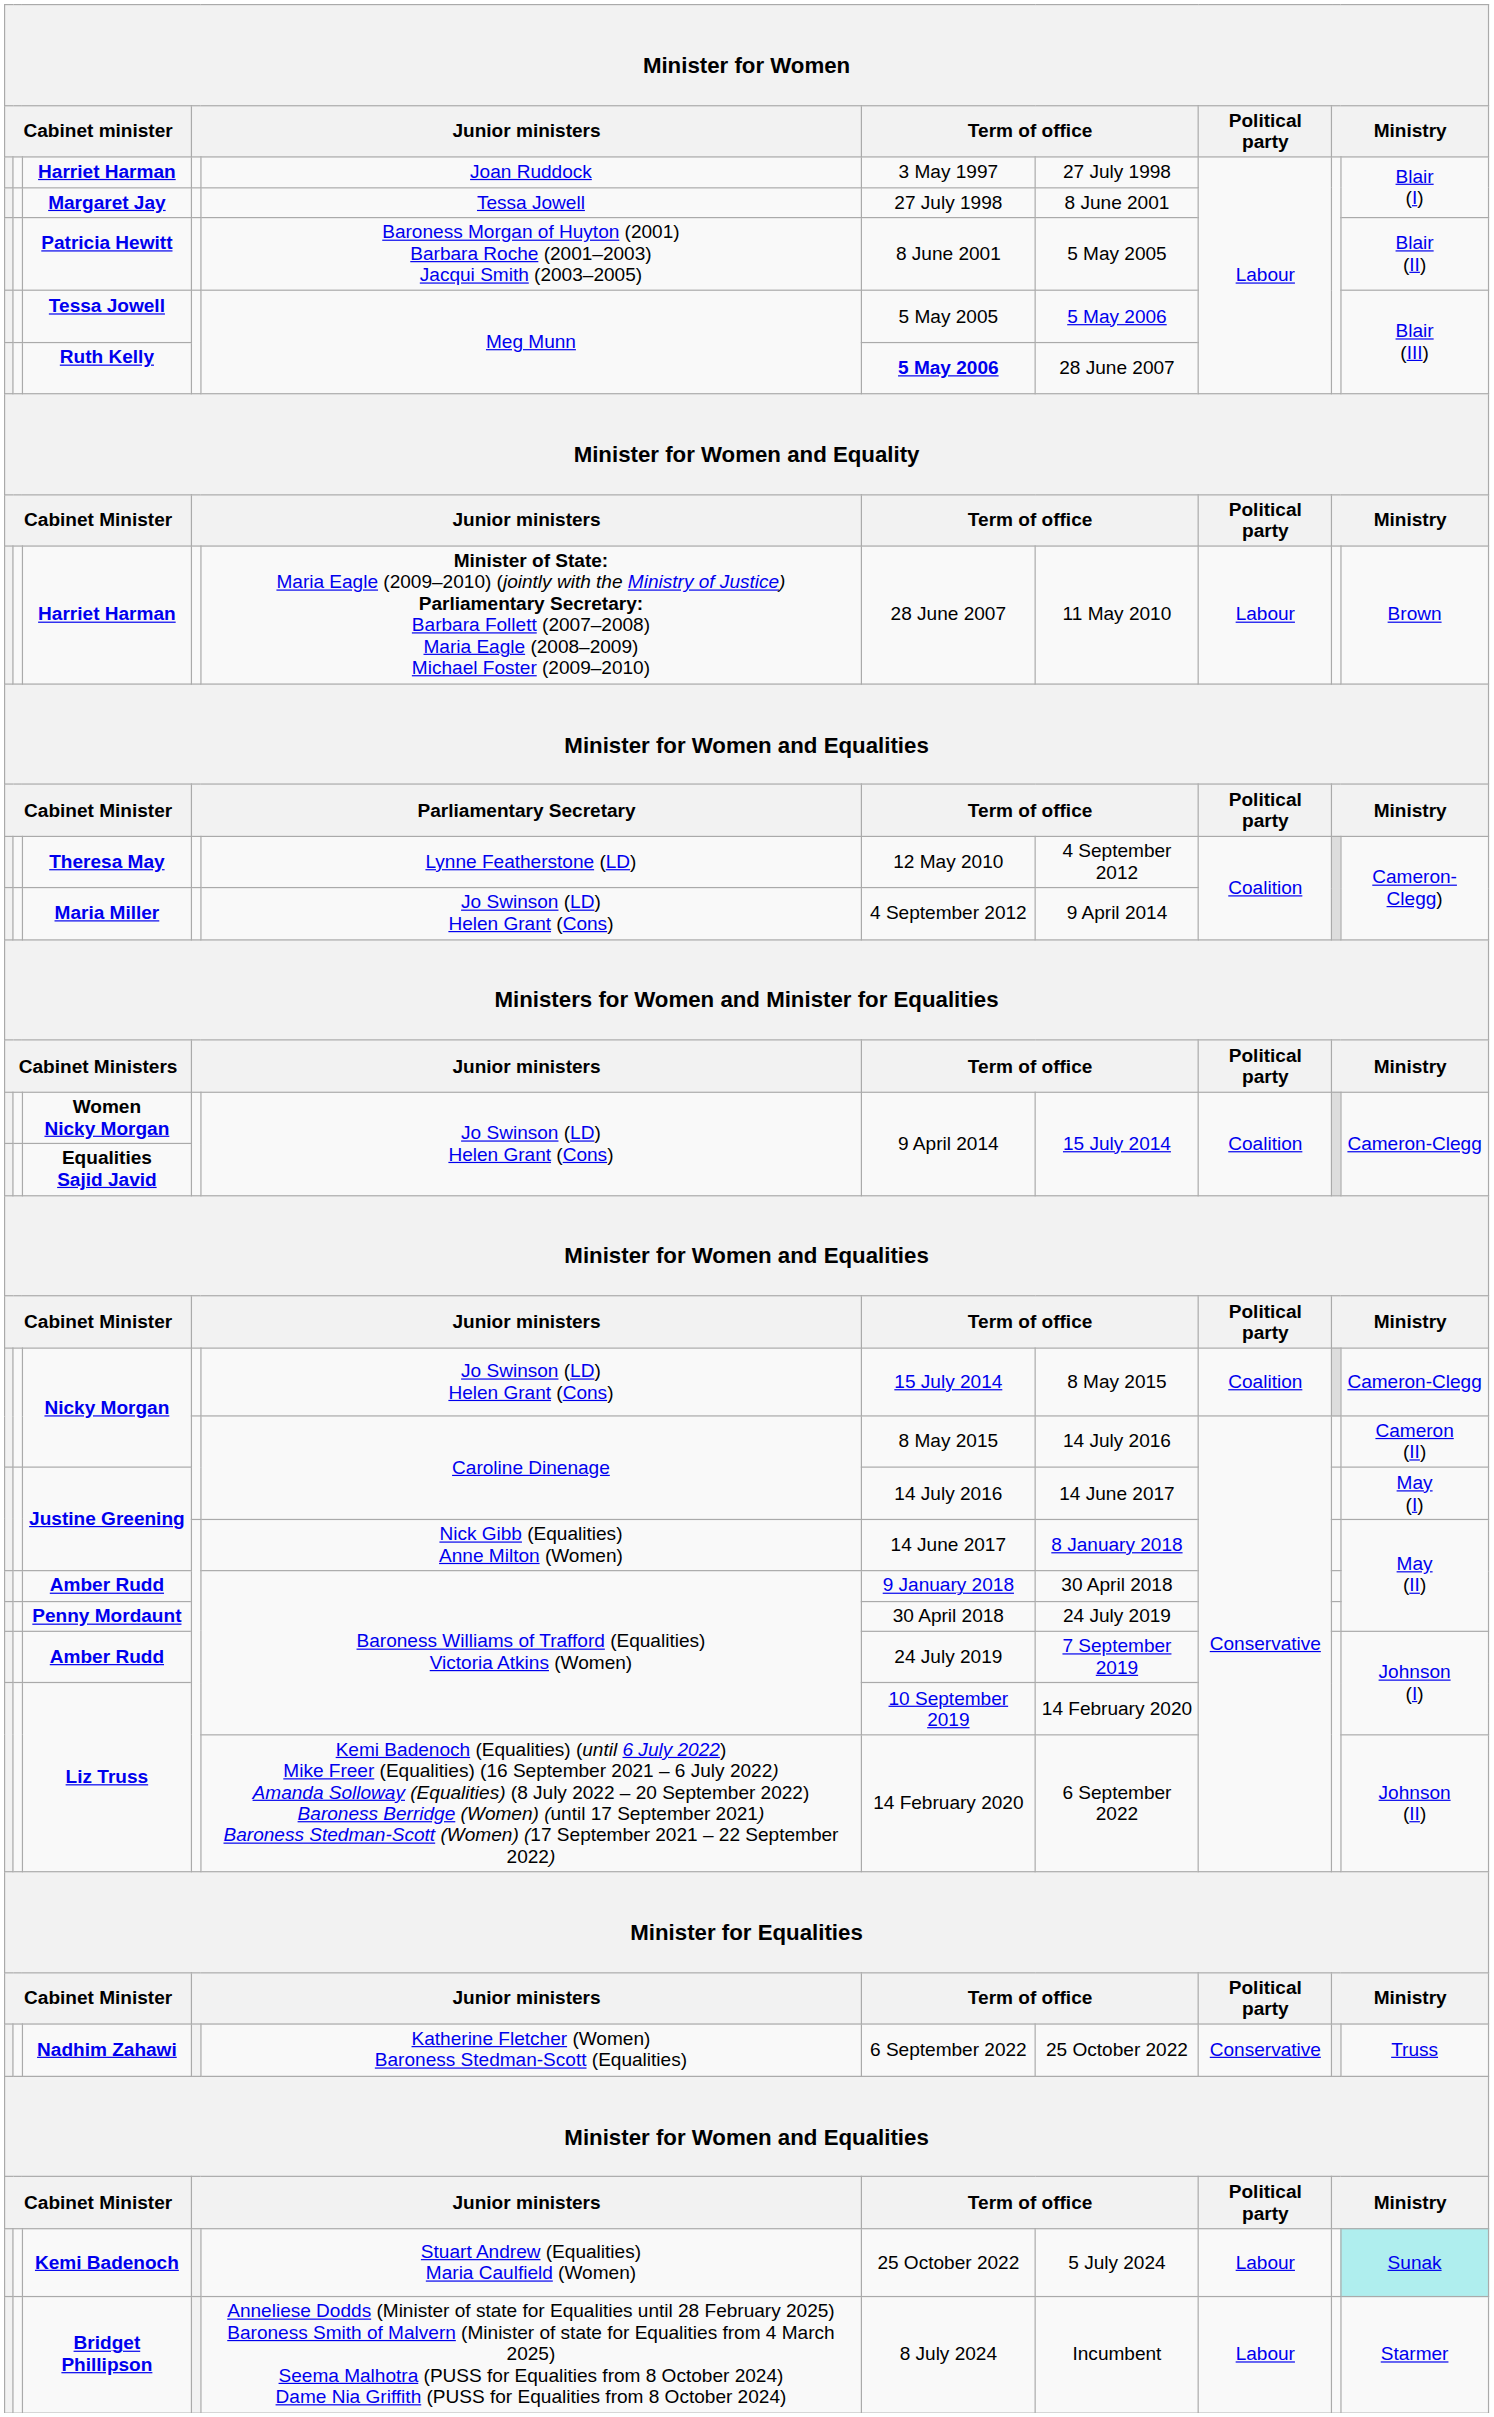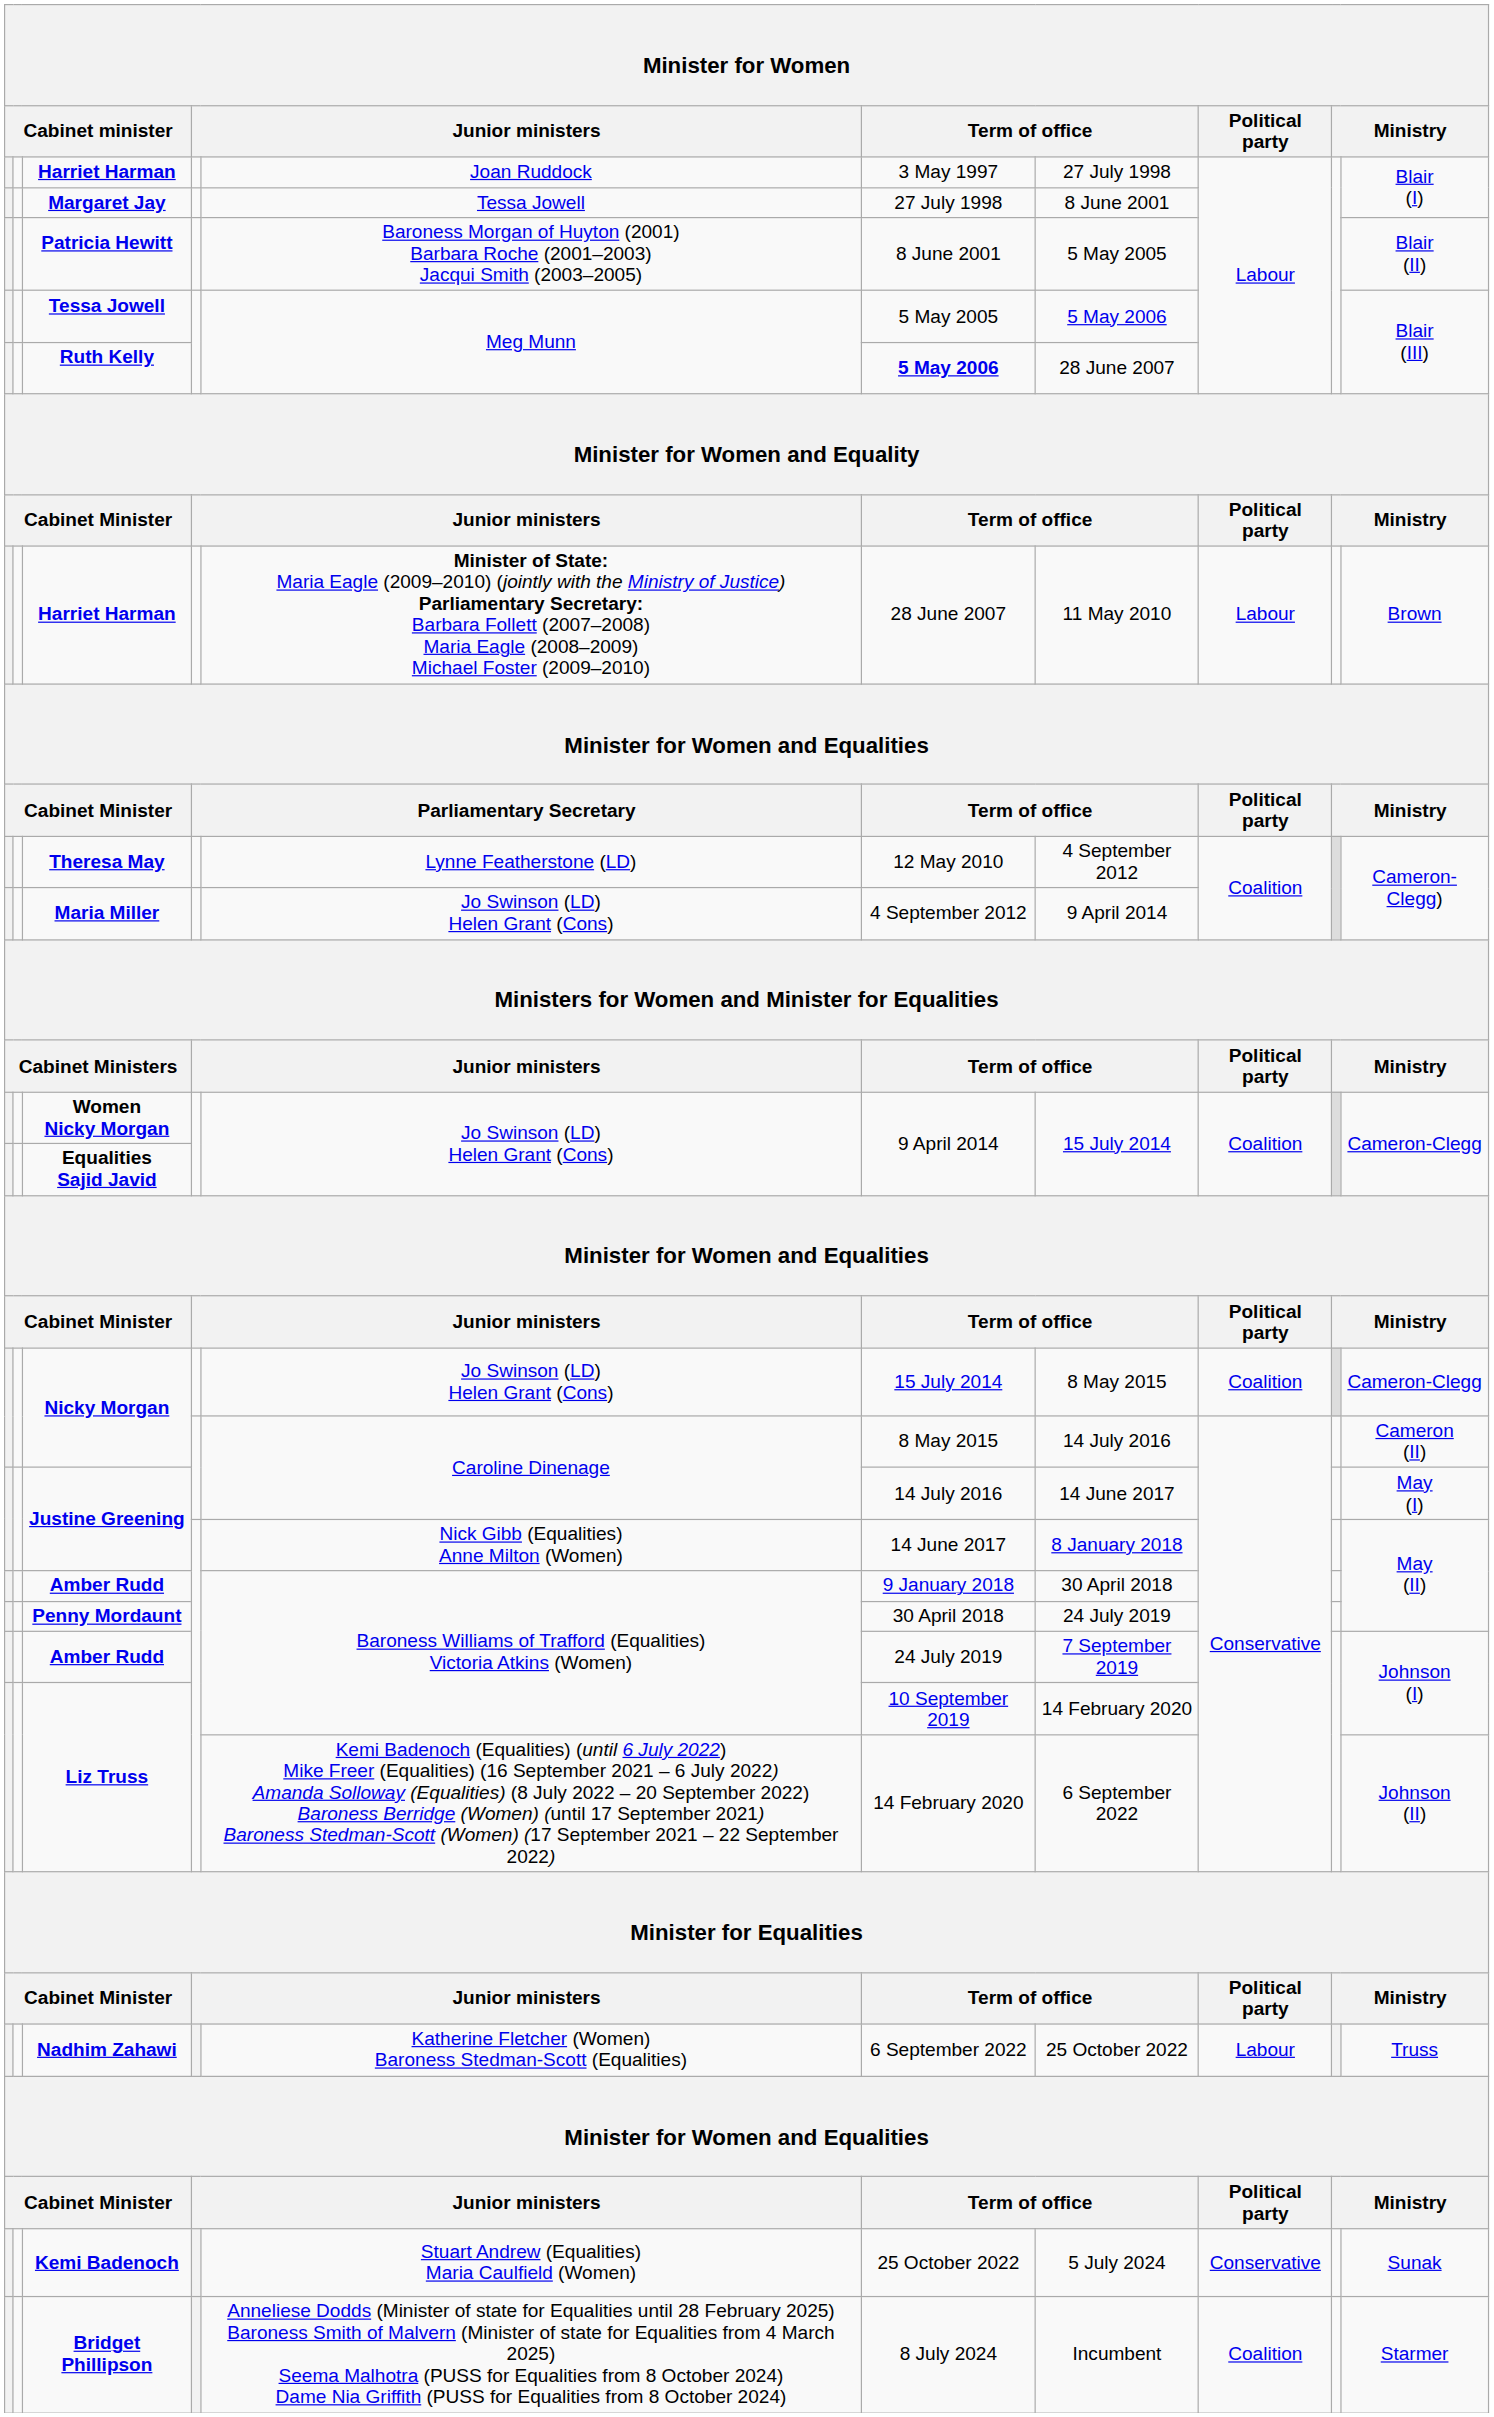(1265, 2050) Conservative -> (1265, 2050) Labour
(1265, 2262) Labour -> (1265, 2262) Conservative
(1415, 2262) paleturquoise background -> (1415, 2262) no background
(1265, 2354) Labour -> (1265, 2354) Coalition
